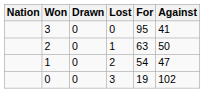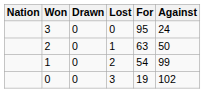(164, 29) 41 -> (164, 29) 24
(164, 63) 47 -> (164, 63) 99
